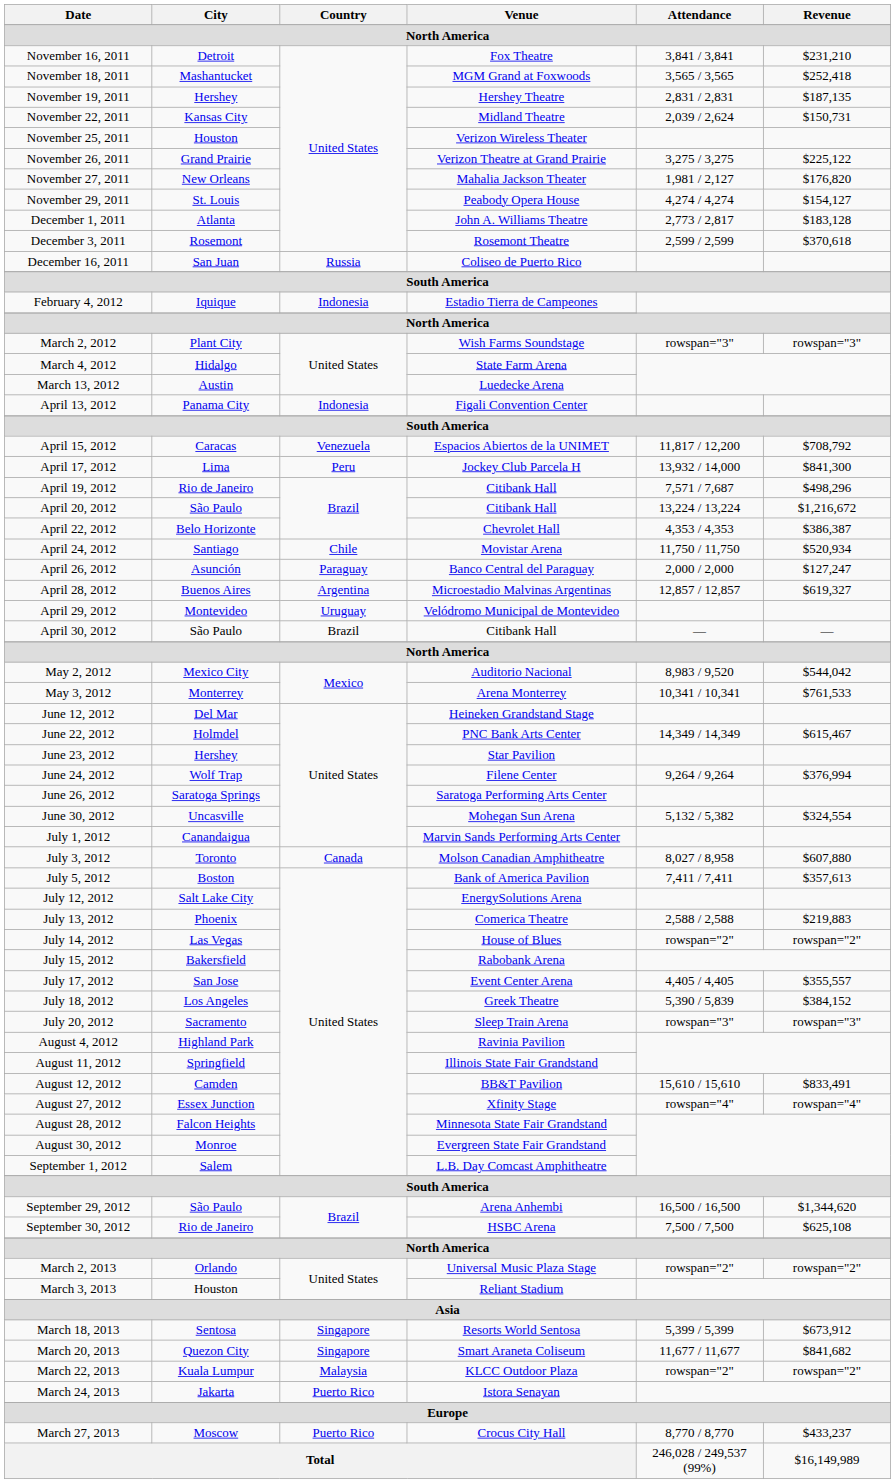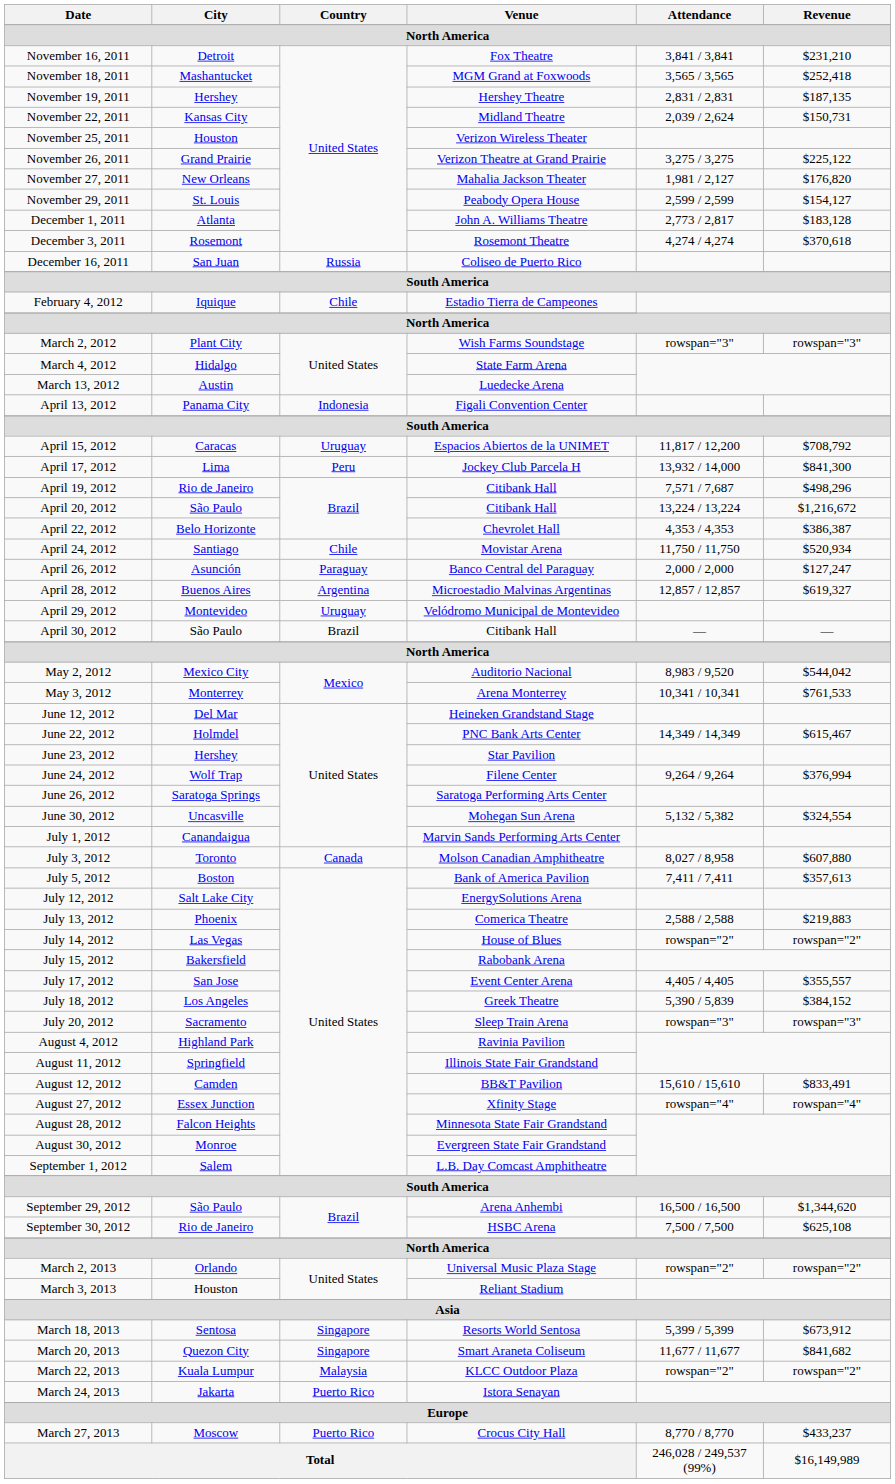(700, 199) 4,274 / 4,274 -> (700, 199) 2,599 / 2,599
(700, 240) 2,599 / 2,599 -> (700, 240) 4,274 / 4,274
(343, 302) Indonesia -> (343, 302) Chile
(343, 446) Venezuela -> (343, 446) Uruguay
